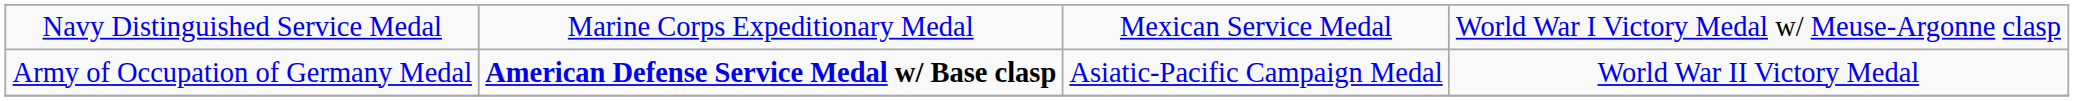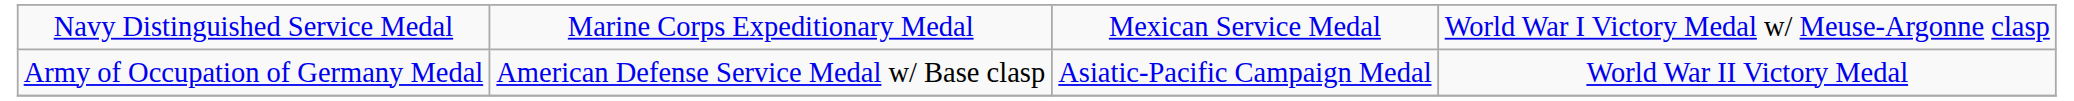(771, 72) bold -> (771, 72) normal
